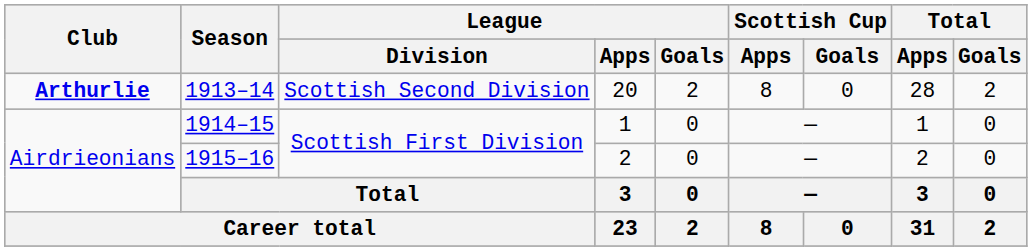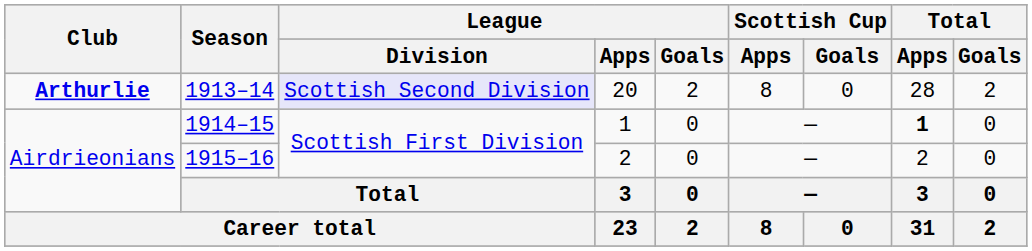(437, 91) no background -> (437, 91) lavender background
(922, 126) normal -> (922, 126) bold
